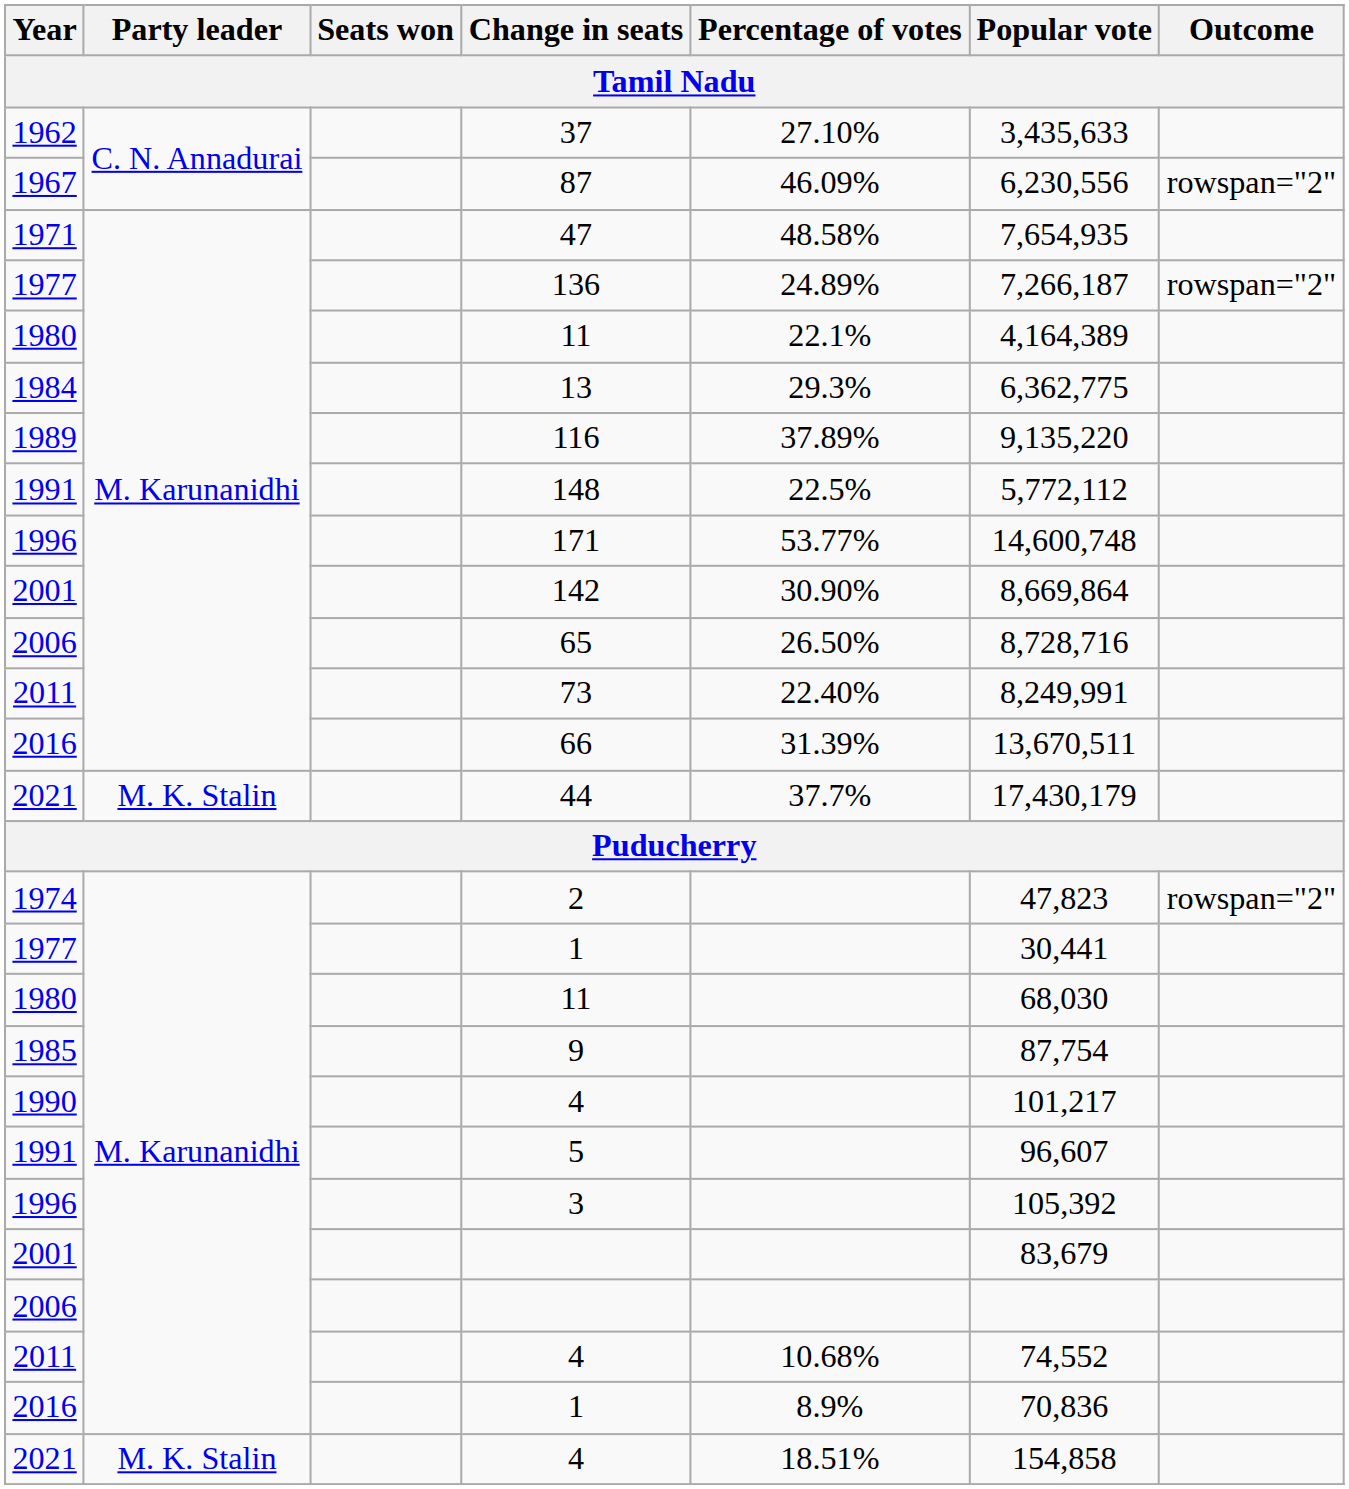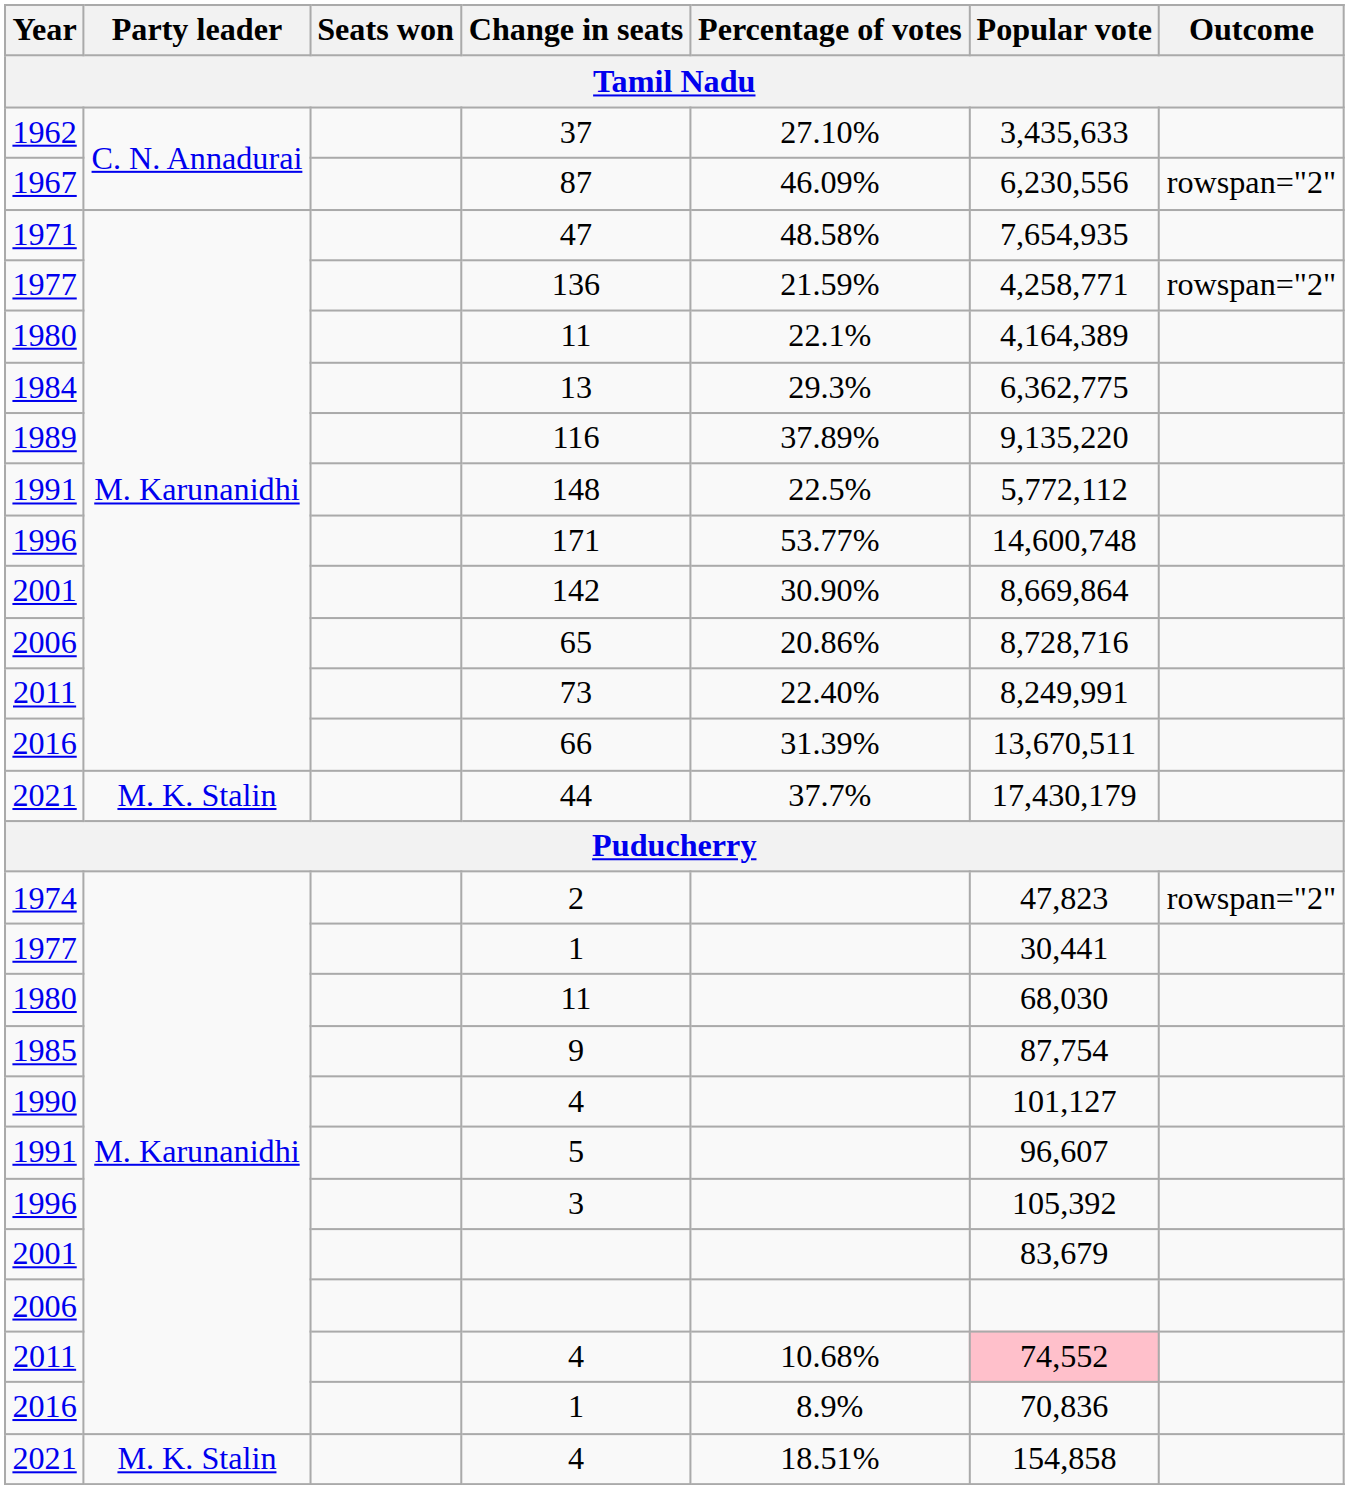(830, 285) 24.89% -> (830, 285) 21.59%
(1064, 285) 7,266,187 -> (1064, 285) 4,258,771
(830, 642) 26.50% -> (830, 642) 20.86%
(1064, 1101) 101,217 -> (1064, 1101) 101,127
(1064, 1356) no background -> (1064, 1356) pink background
